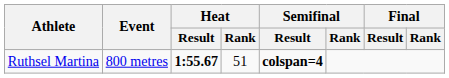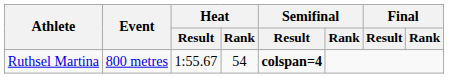(196, 61) bold -> (196, 61) normal
(240, 61) 51 -> (239, 61) 54
